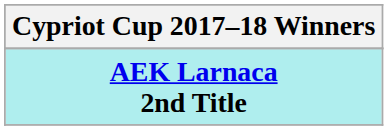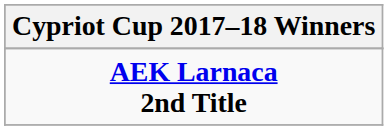(194, 86) paleturquoise background -> (194, 86) no background
